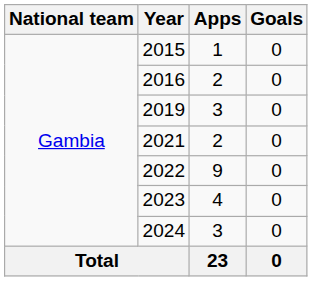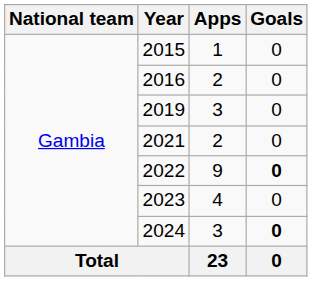(277, 170) normal -> (277, 170) bold
(277, 230) normal -> (277, 230) bold
